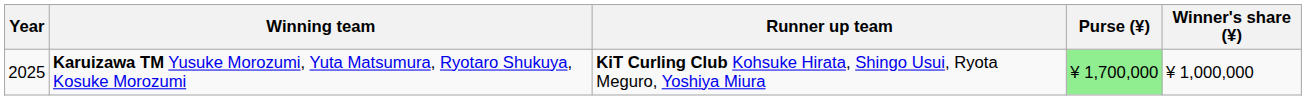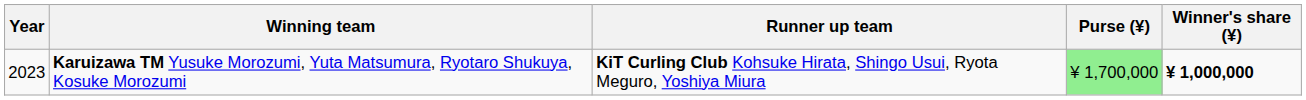(27, 72) 2025 -> (27, 72) 2023
(1210, 72) normal -> (1210, 72) bold
